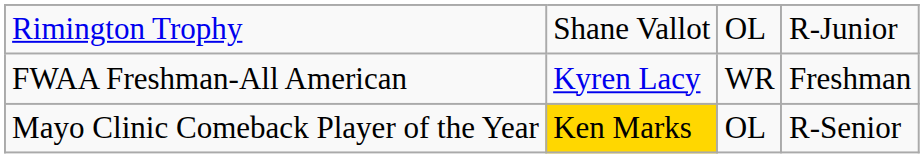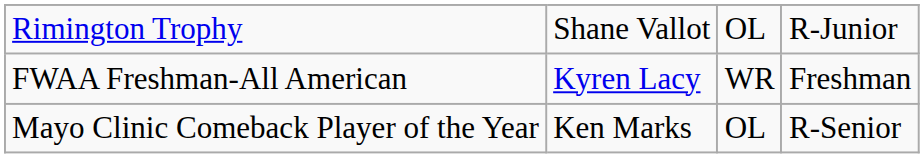(623, 127) gold background -> (623, 127) no background
